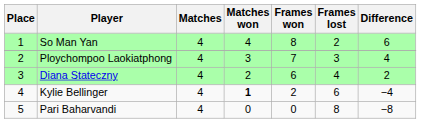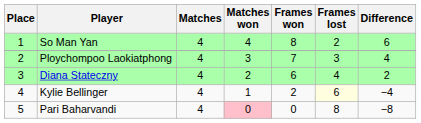(248, 93) bold -> (248, 93) normal
(337, 93) no background -> (337, 93) lightyellow background
(248, 110) no background -> (248, 110) pink background
